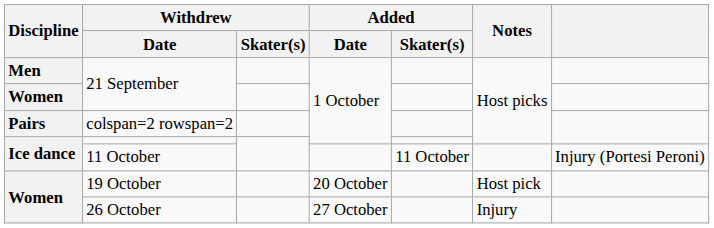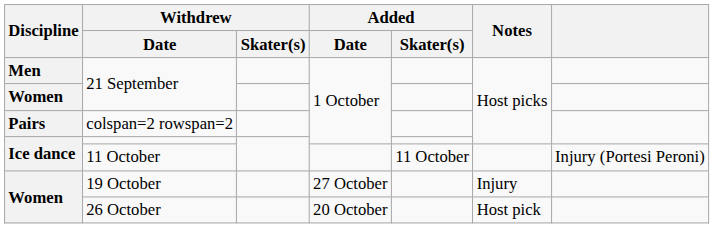(350, 183) 20 October -> (350, 183) 27 October
(509, 183) Host pick -> (497, 183) Injury
(350, 210) 27 October -> (350, 210) 20 October
(497, 210) Injury -> (509, 210) Host pick
